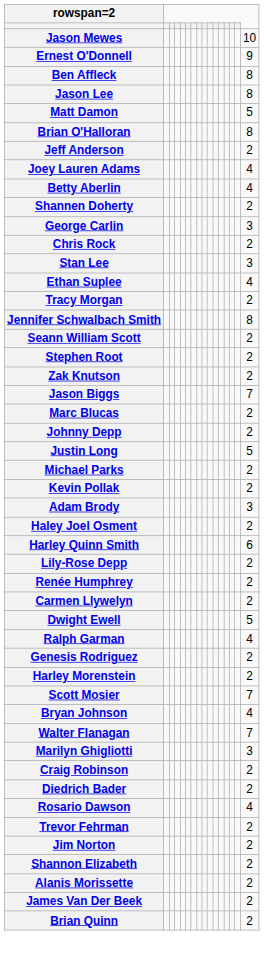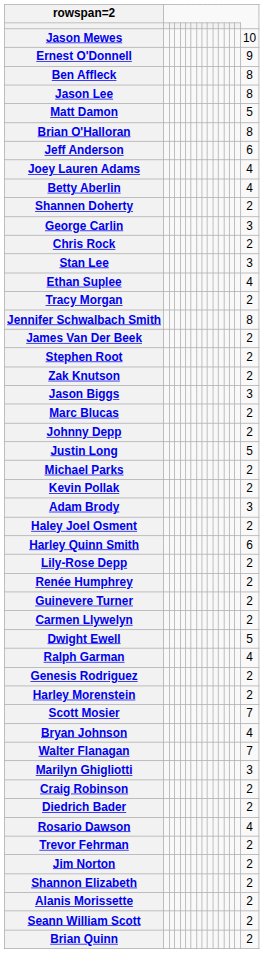(250, 150) 2 -> (250, 150) 6
rows swapped: (84, 338) <-> (84, 901)
(250, 394) 7 -> (250, 394) 3
+ row: (84, 601)
